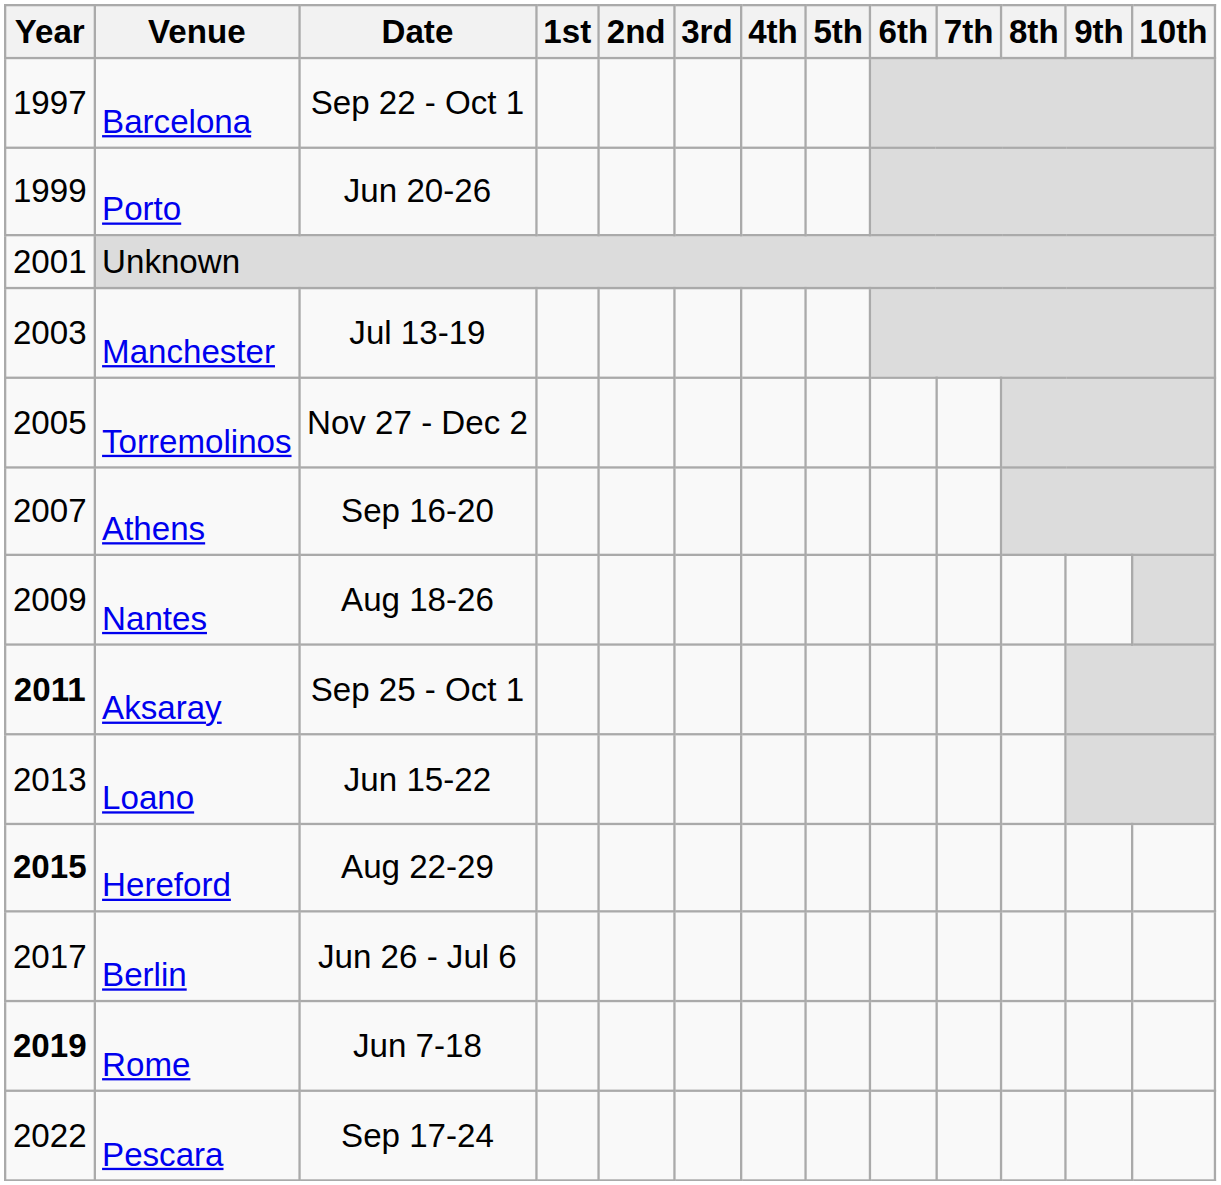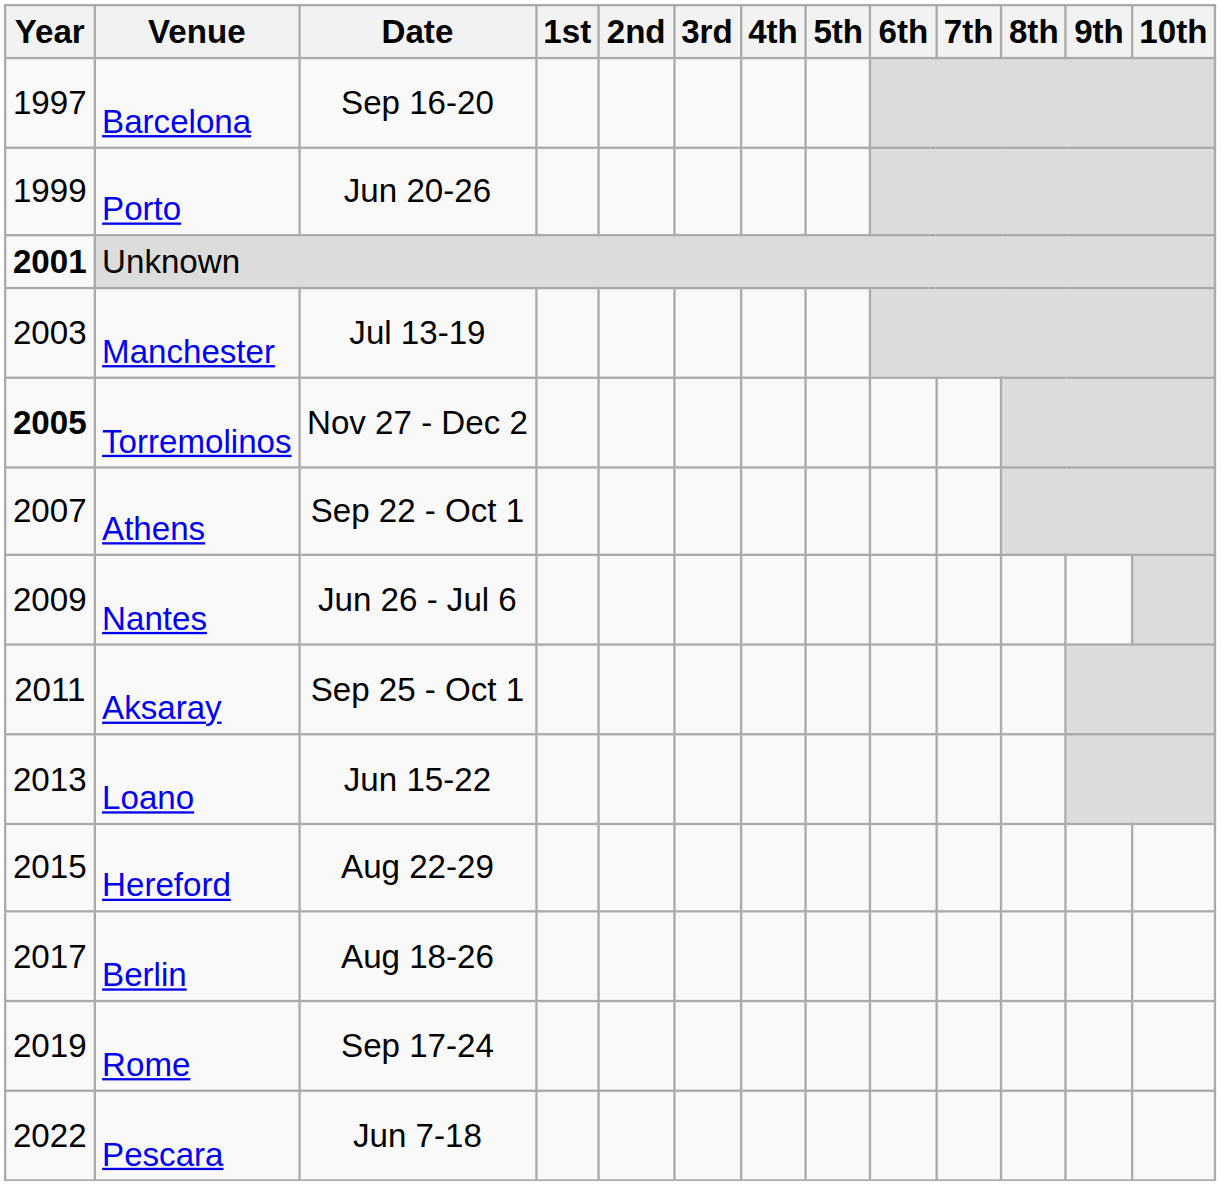(417, 102) Sep 22 - Oct 1 -> (417, 102) Sep 16-20
(50, 262) normal -> (50, 262) bold
(50, 422) normal -> (50, 422) bold
(417, 511) Sep 16-20 -> (417, 511) Sep 22 - Oct 1
(417, 600) Aug 18-26 -> (417, 600) Jun 26 - Jul 6
(50, 690) bold -> (50, 690) normal
(50, 868) bold -> (50, 868) normal
(417, 957) Jun 26 - Jul 6 -> (417, 957) Aug 18-26
(50, 1046) bold -> (50, 1046) normal
(417, 1046) Jun 7-18 -> (417, 1046) Sep 17-24
(417, 1135) Sep 17-24 -> (417, 1135) Jun 7-18
